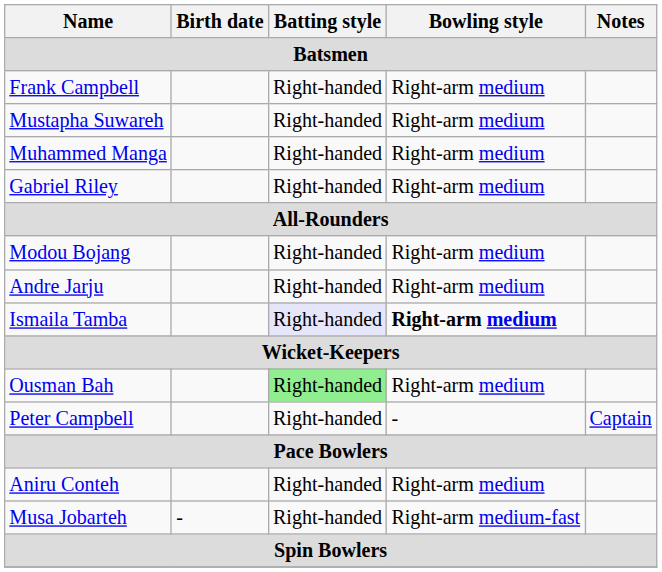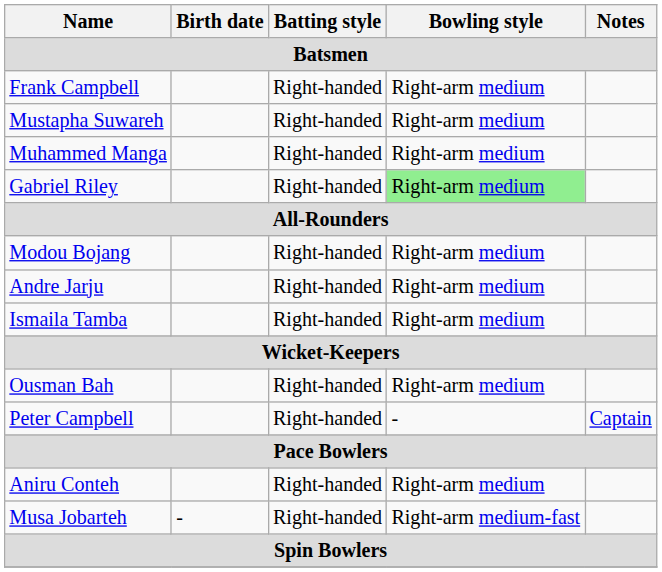(468, 186) no background -> (468, 186) lightgreen background
(328, 318) lavender background -> (328, 318) no background
(474, 318) bold -> (468, 318) normal
(328, 385) lightgreen background -> (328, 385) no background
